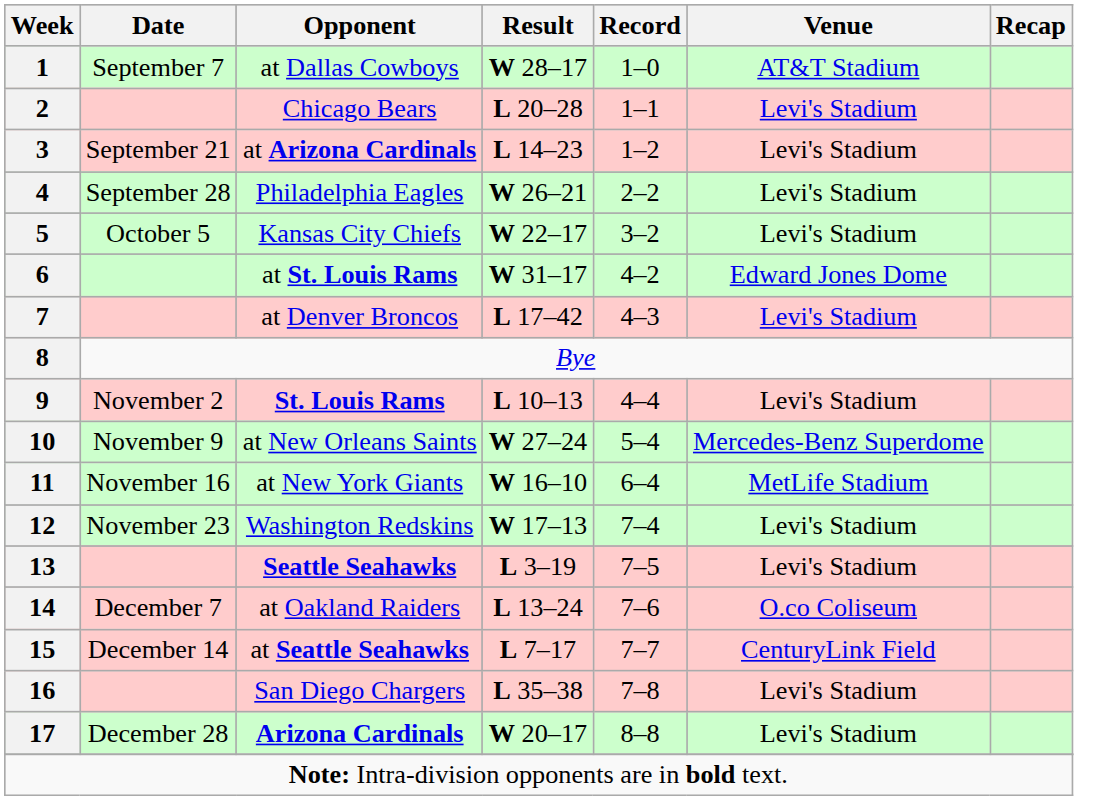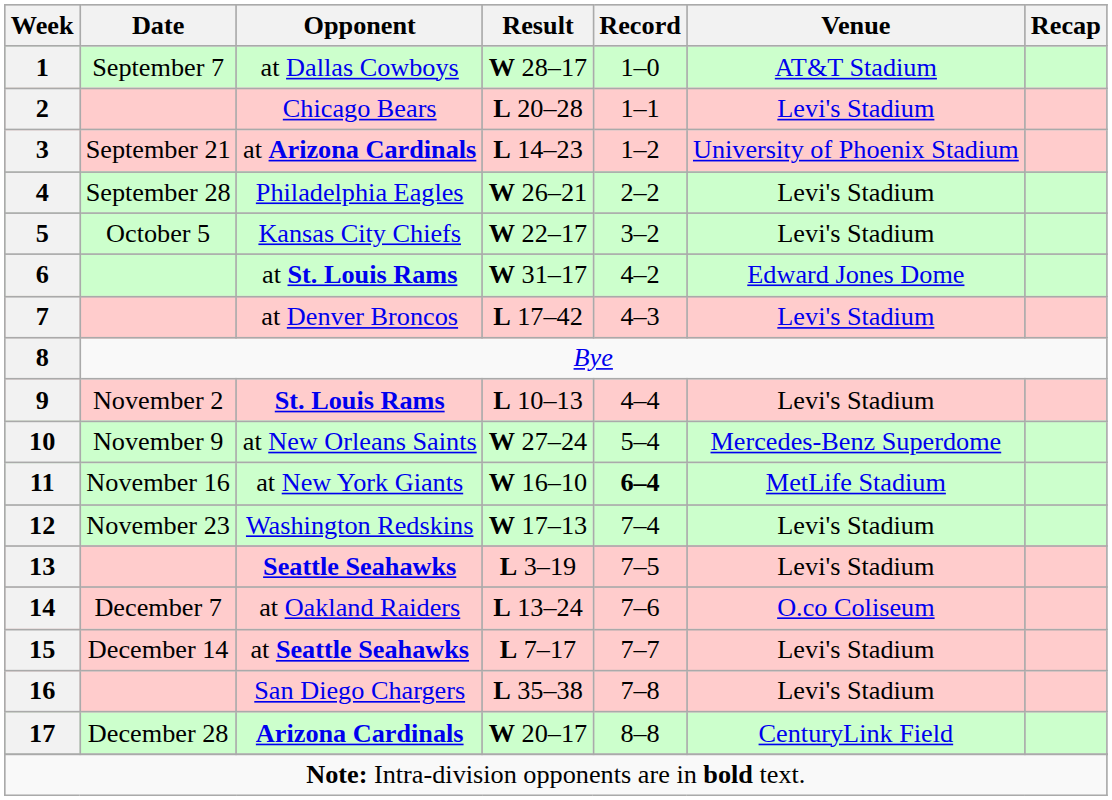(838, 150) Levi's Stadium -> (856, 150) University of Phoenix Stadium
(640, 483) normal -> (640, 483) bold
(838, 649) CenturyLink Field -> (856, 649) Levi's Stadium
(838, 732) Levi's Stadium -> (856, 732) CenturyLink Field
